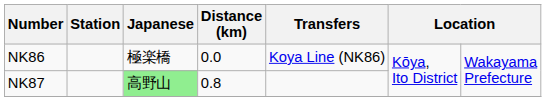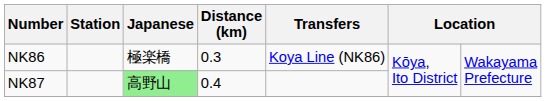(211, 57) 0.0 -> (211, 57) 0.3
(211, 83) 0.8 -> (211, 83) 0.4
